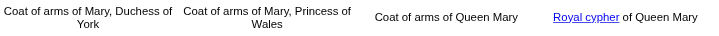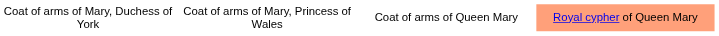(625, 17) no background -> (625, 17) lightsalmon background
